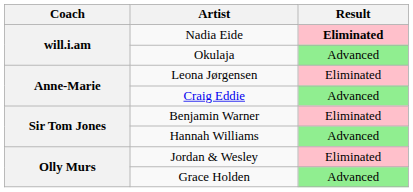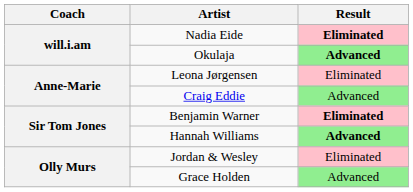(353, 55) normal -> (353, 55) bold
(353, 116) normal -> (353, 116) bold
(353, 136) normal -> (353, 136) bold
